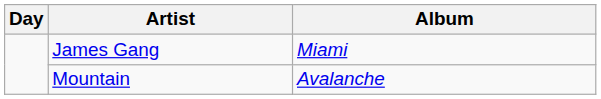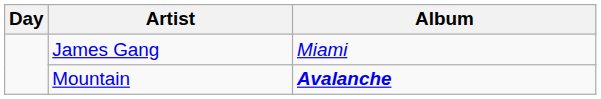(341, 79) normal -> (344, 79) bold
